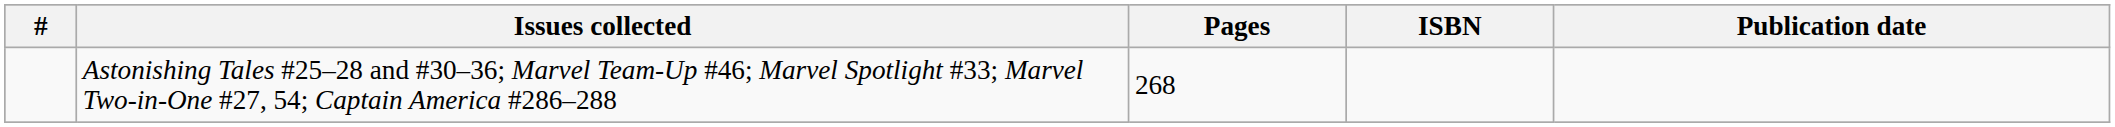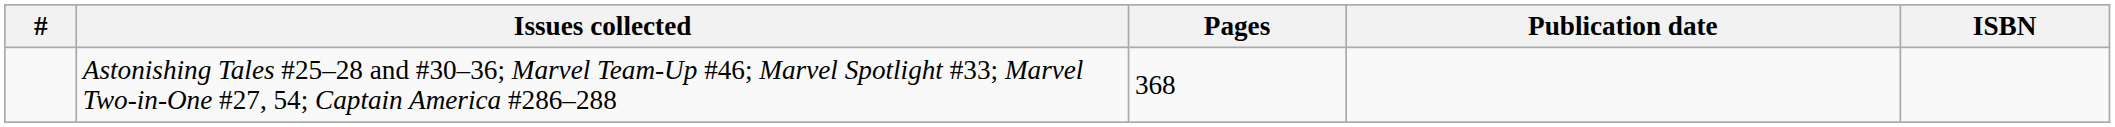columns swapped: (1832, 26) <-> (1450, 26)
(1155, 84) 268 -> (1155, 84) 368
